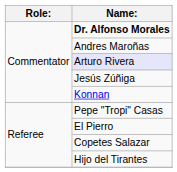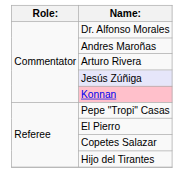(122, 30) bold -> (125, 30) normal
(104, 62) lavender background -> (111, 62) no background
(105, 78) no background -> (111, 78) lavender background
(92, 94) no background -> (99, 94) pink background
